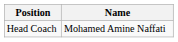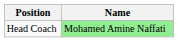(115, 28) no background -> (115, 28) lightgreen background
